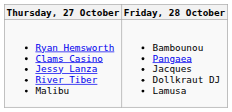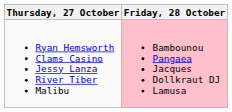(174, 69) no background -> (174, 69) pink background
